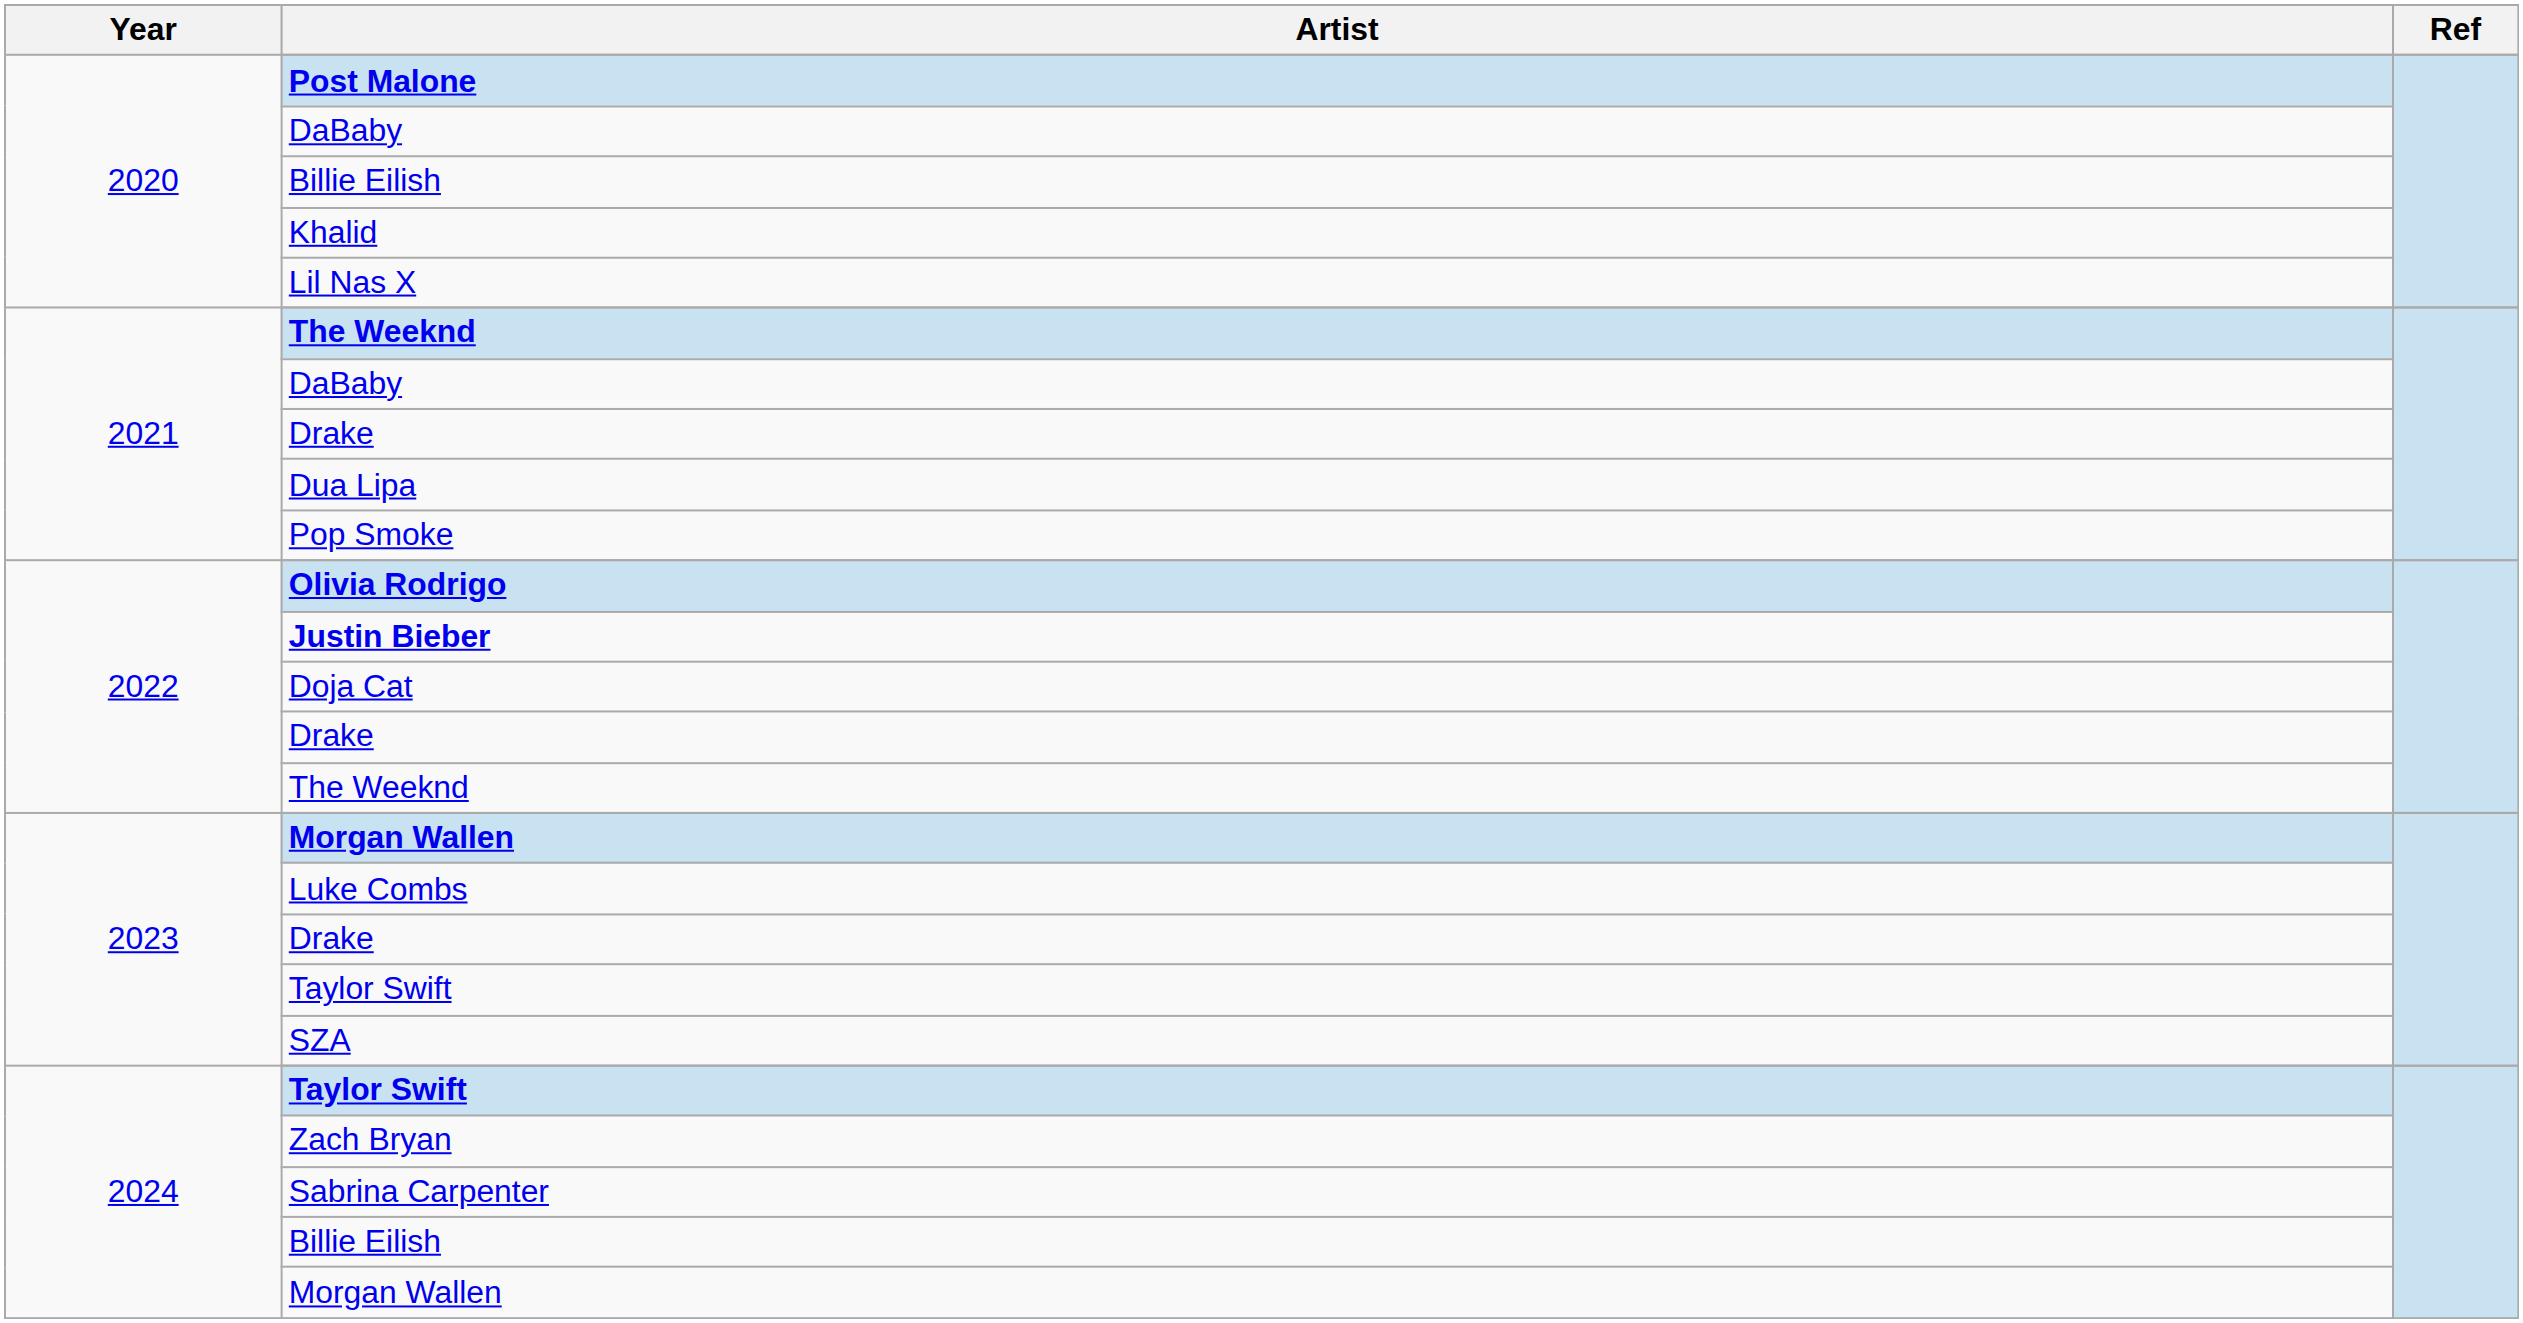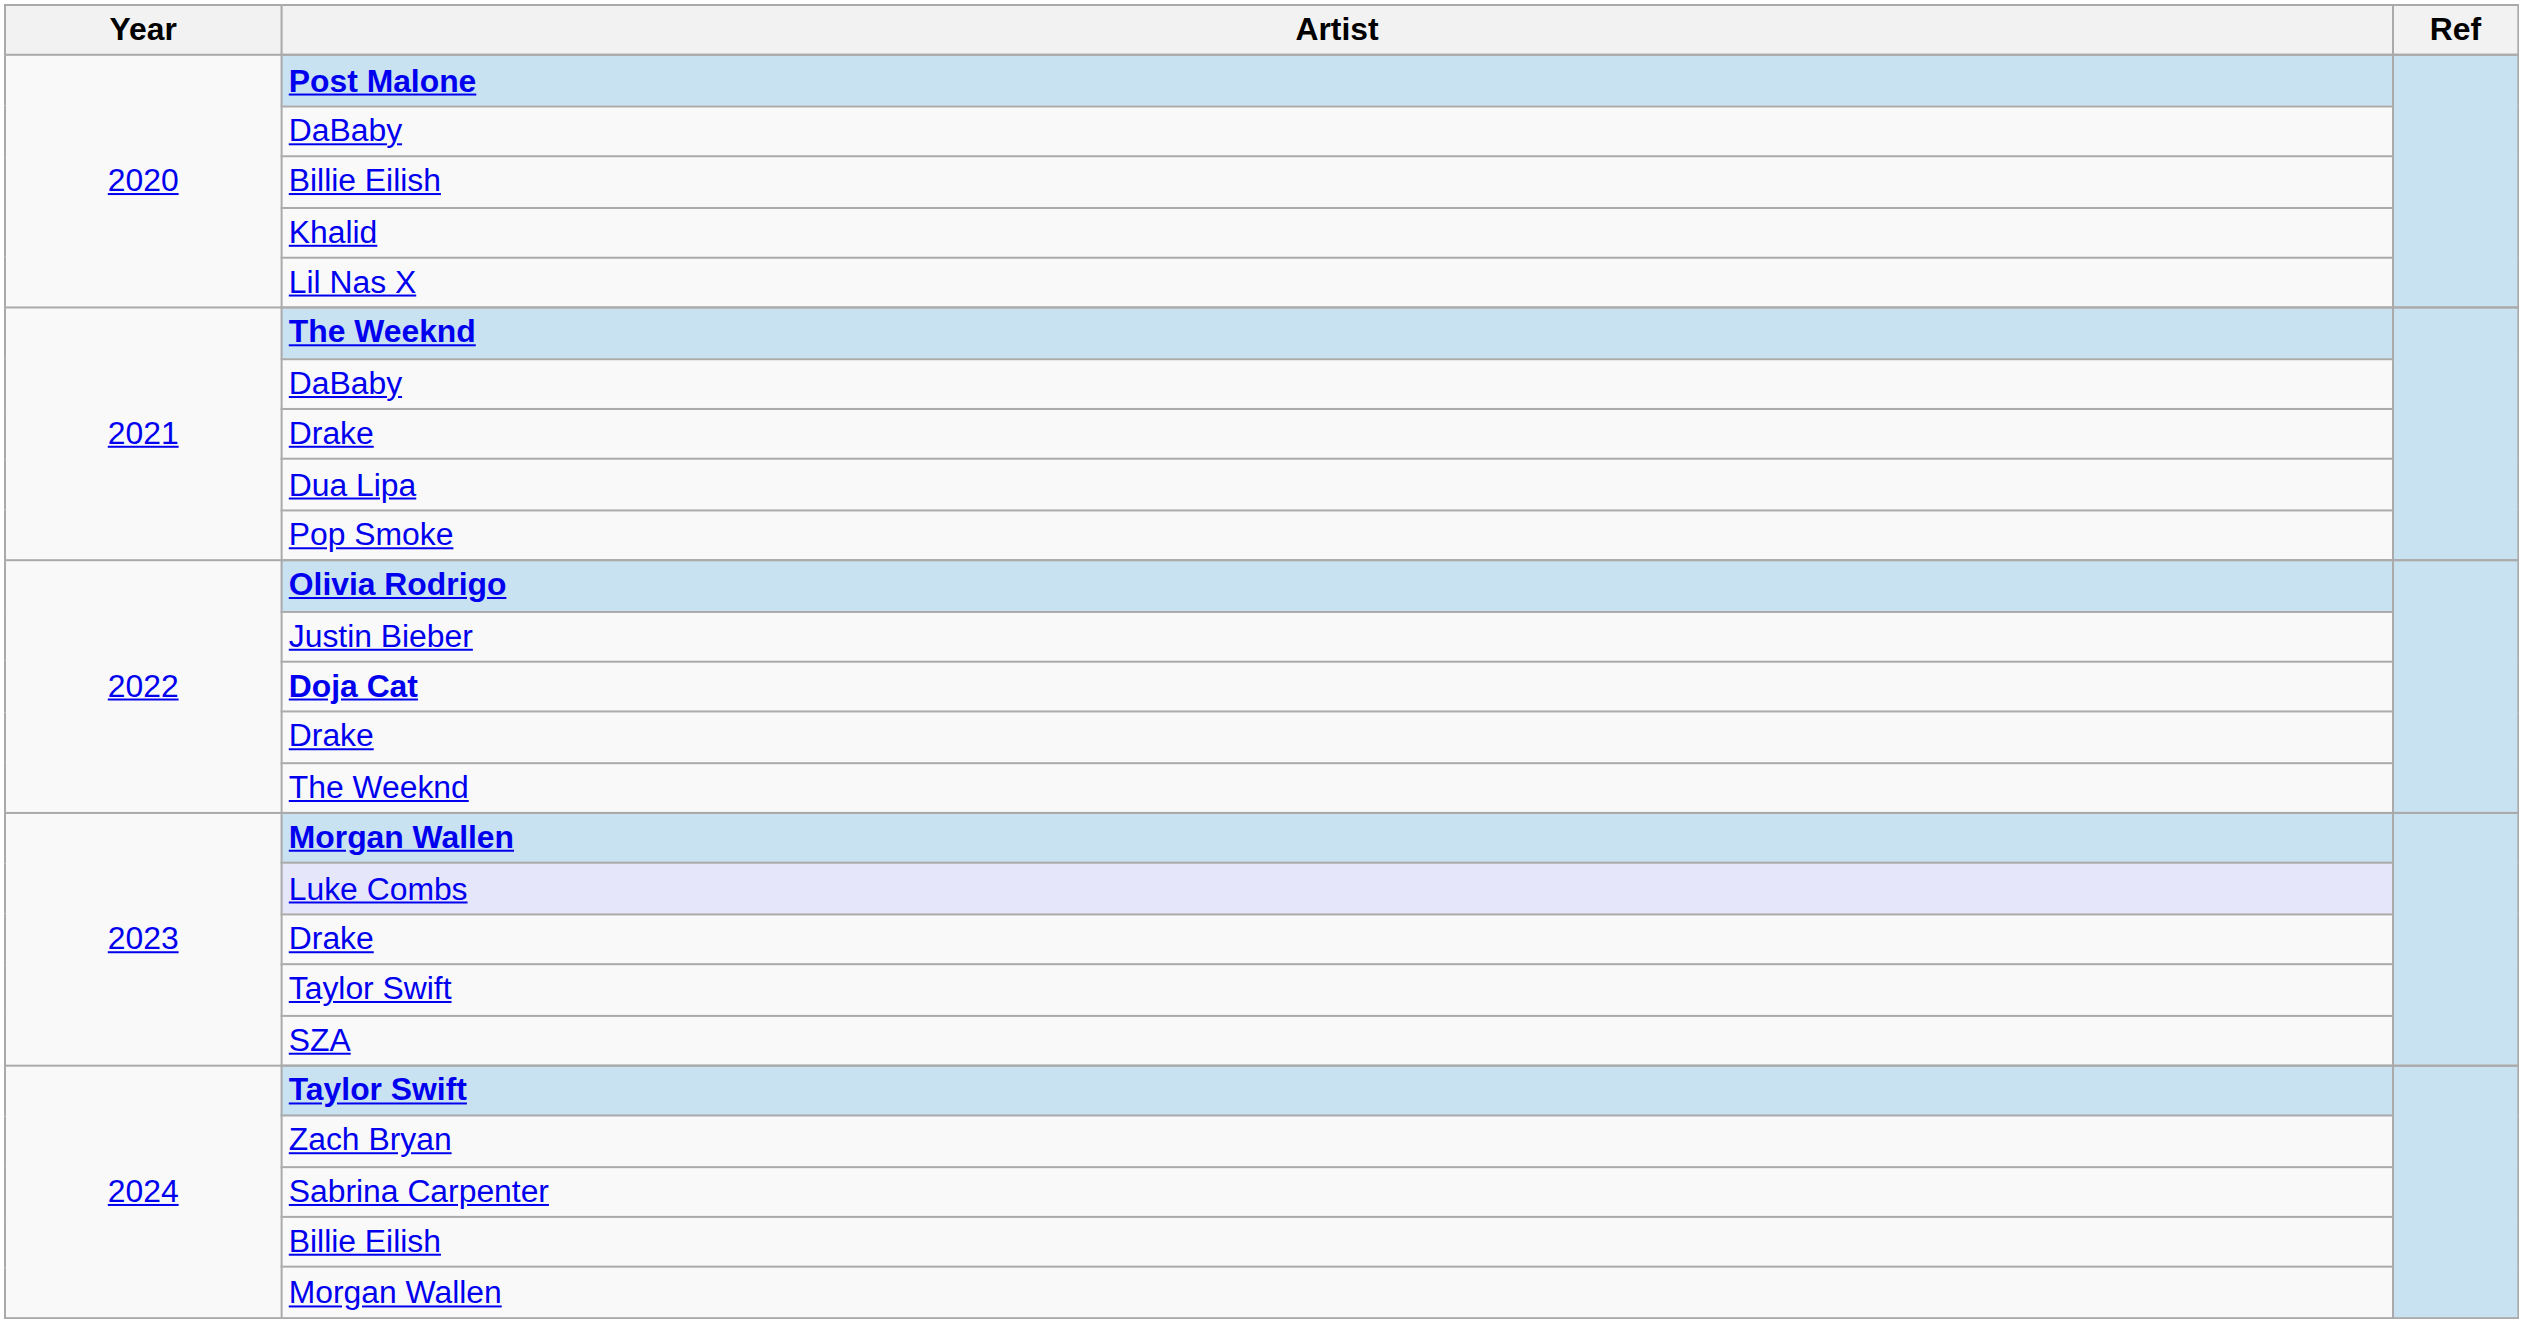(390, 635) bold -> (381, 635) normal
(351, 686) normal -> (353, 686) bold
(378, 888) no background -> (378, 888) lavender background
